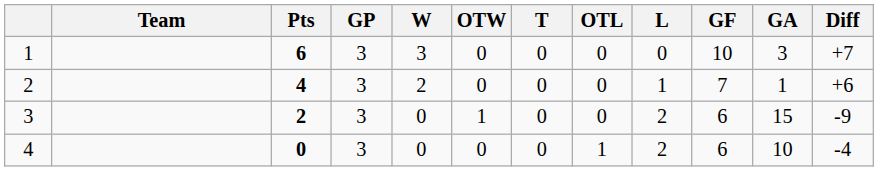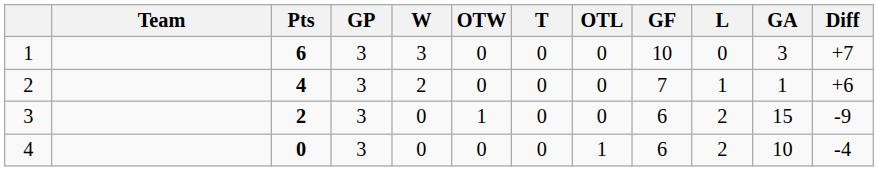columns swapped: (662, 20) <-> (722, 20)
